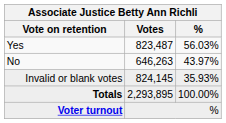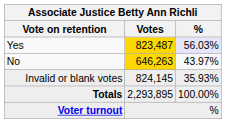(154, 45) no background -> (154, 45) gold background
(201, 45) no background -> (201, 45) lavender background
(154, 62) no background -> (154, 62) gold background
